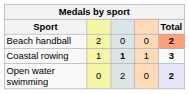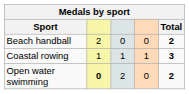(171, 42) lightsalmon background -> (171, 42) no background
(123, 56) bold -> (123, 56) normal
(99, 76) normal -> (99, 76) bold
(171, 76) lavender background -> (171, 76) no background
